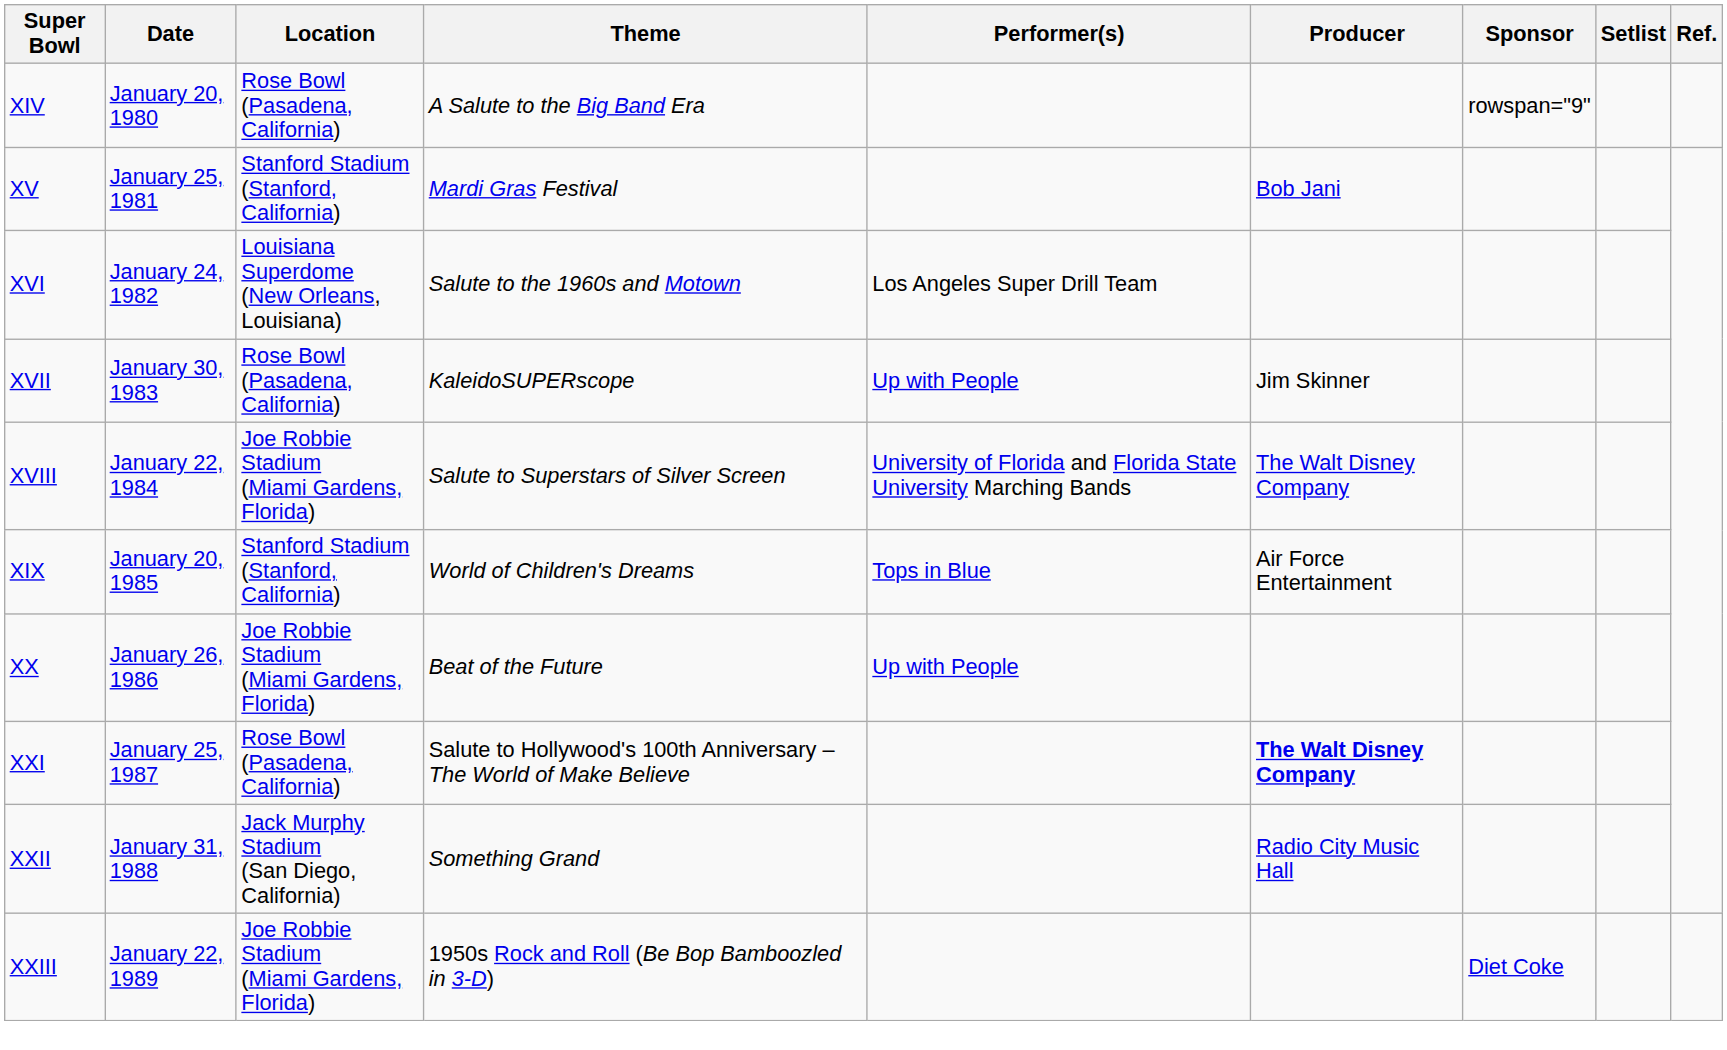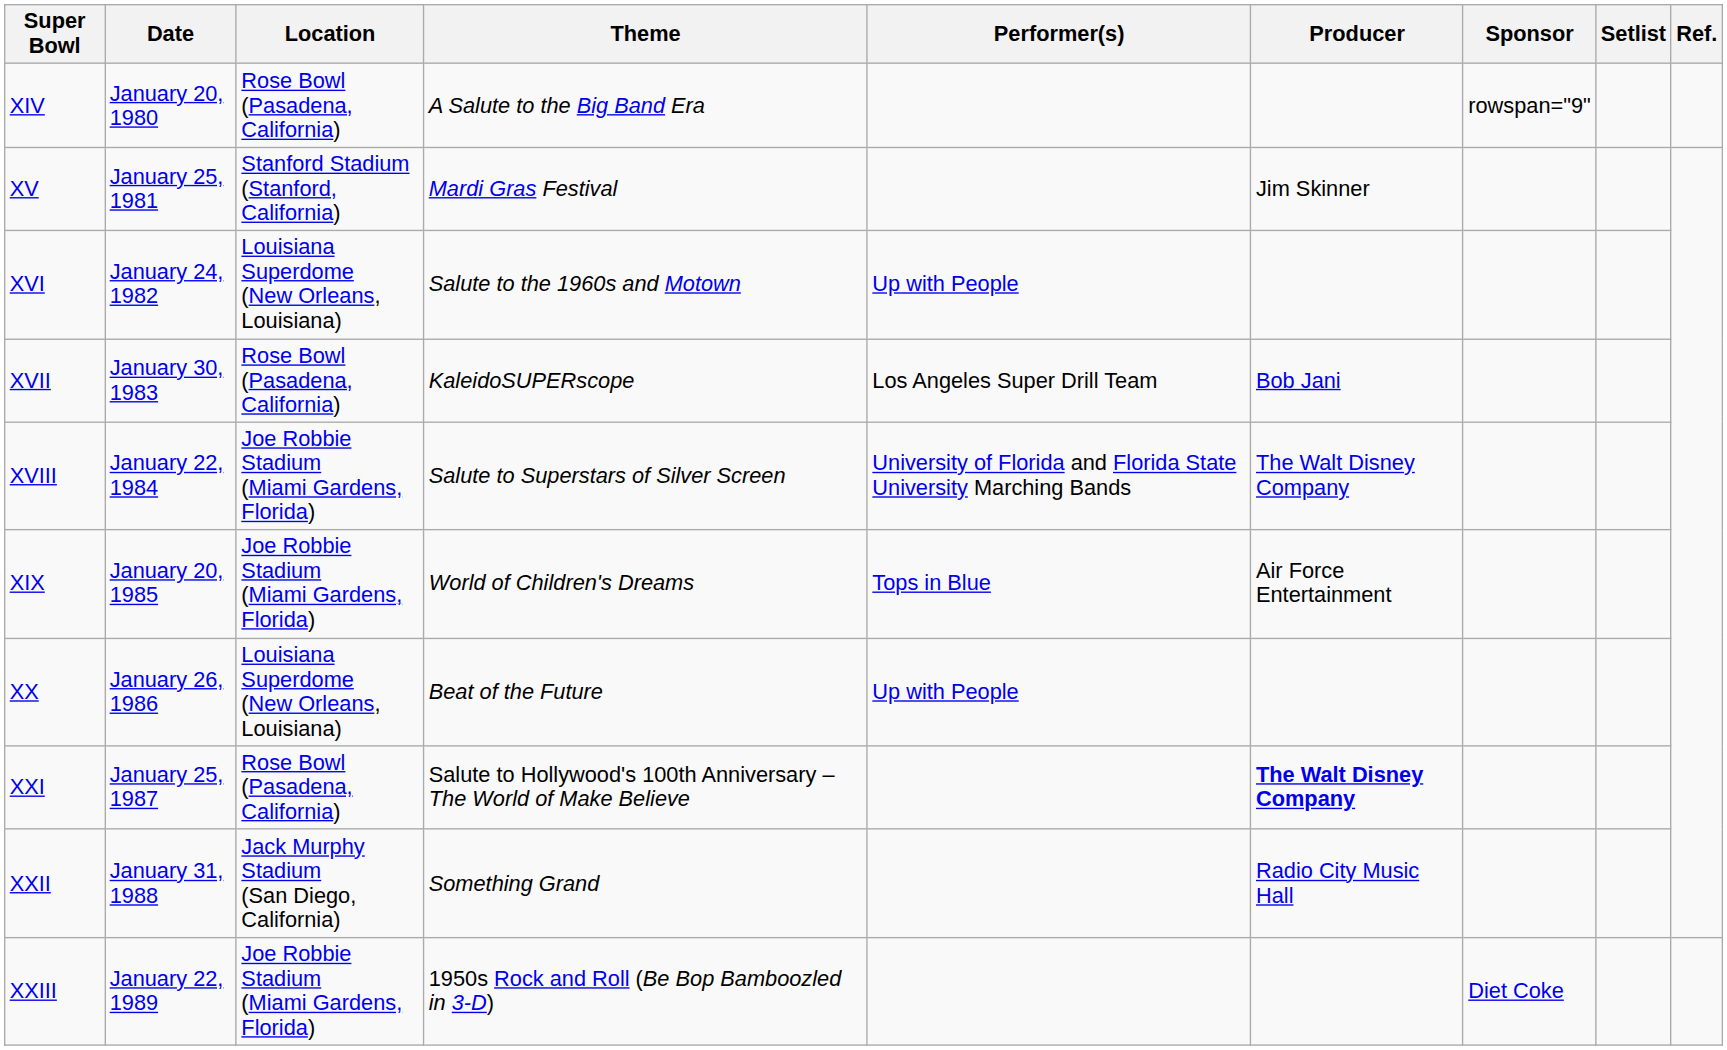(1298, 188) Bob Jani -> (1313, 188) Jim Skinner
(1015, 284) Los Angeles Super Drill Team -> (946, 284) Up with People
(946, 380) Up with People -> (1015, 380) Los Angeles Super Drill Team
(1313, 380) Jim Skinner -> (1298, 380) Bob Jani
(325, 571) Stanford Stadium (Stanford, California) -> (322, 583) Joe Robbie Stadium (Miami Gardens, Florida)
(322, 667) Joe Robbie Stadium (Miami Gardens, Florida) -> (311, 691) Louisiana Superdome (New Orleans, Louisiana)
